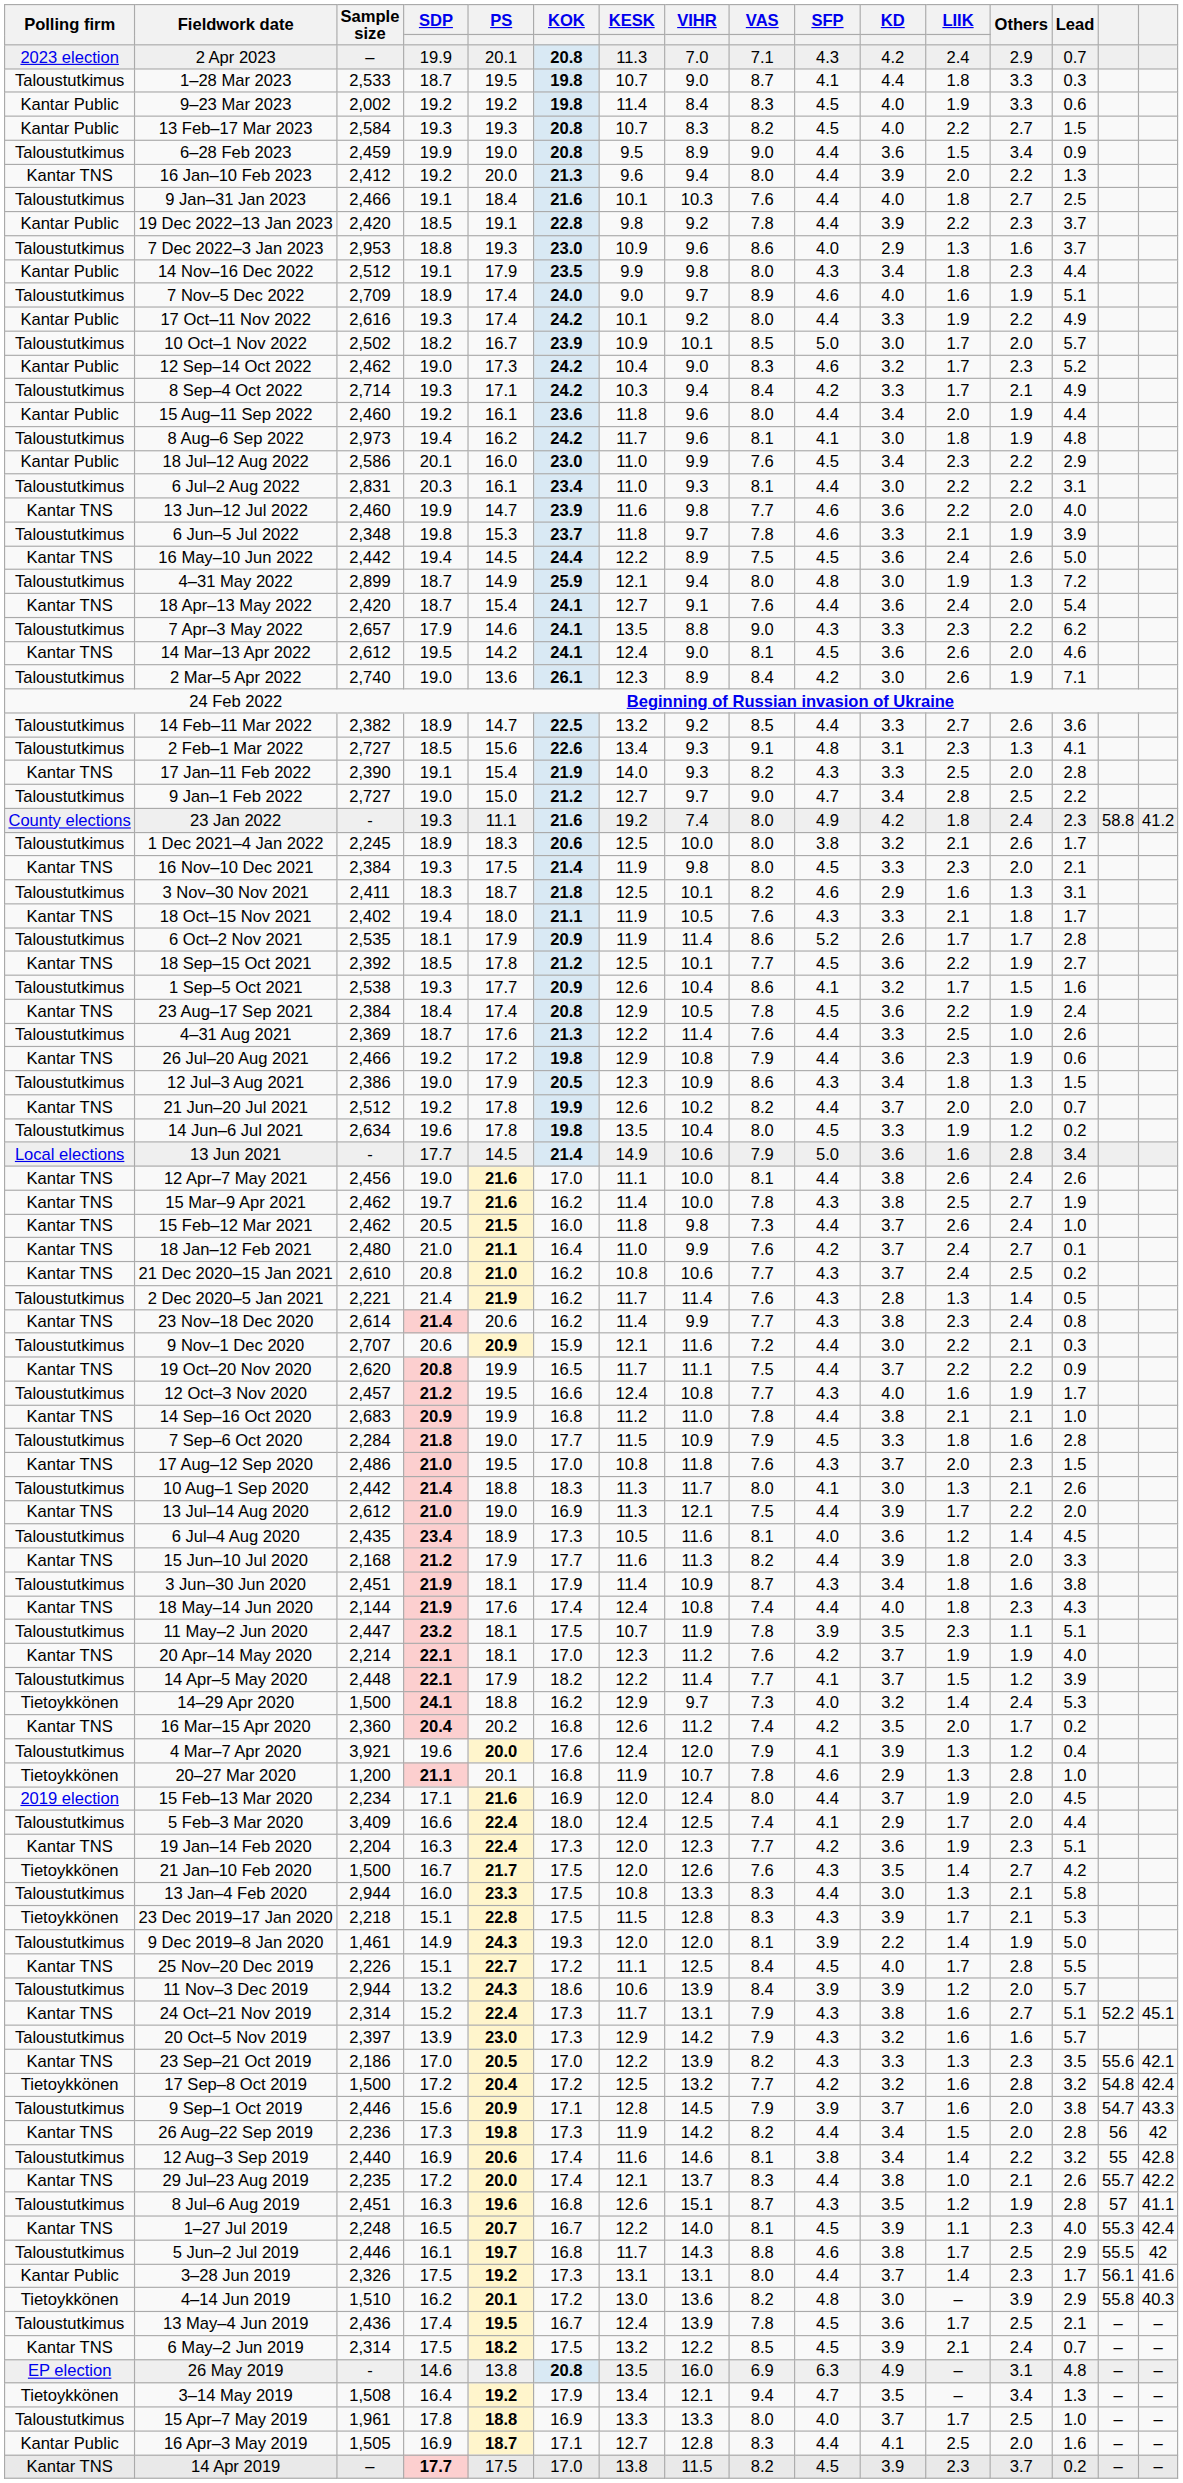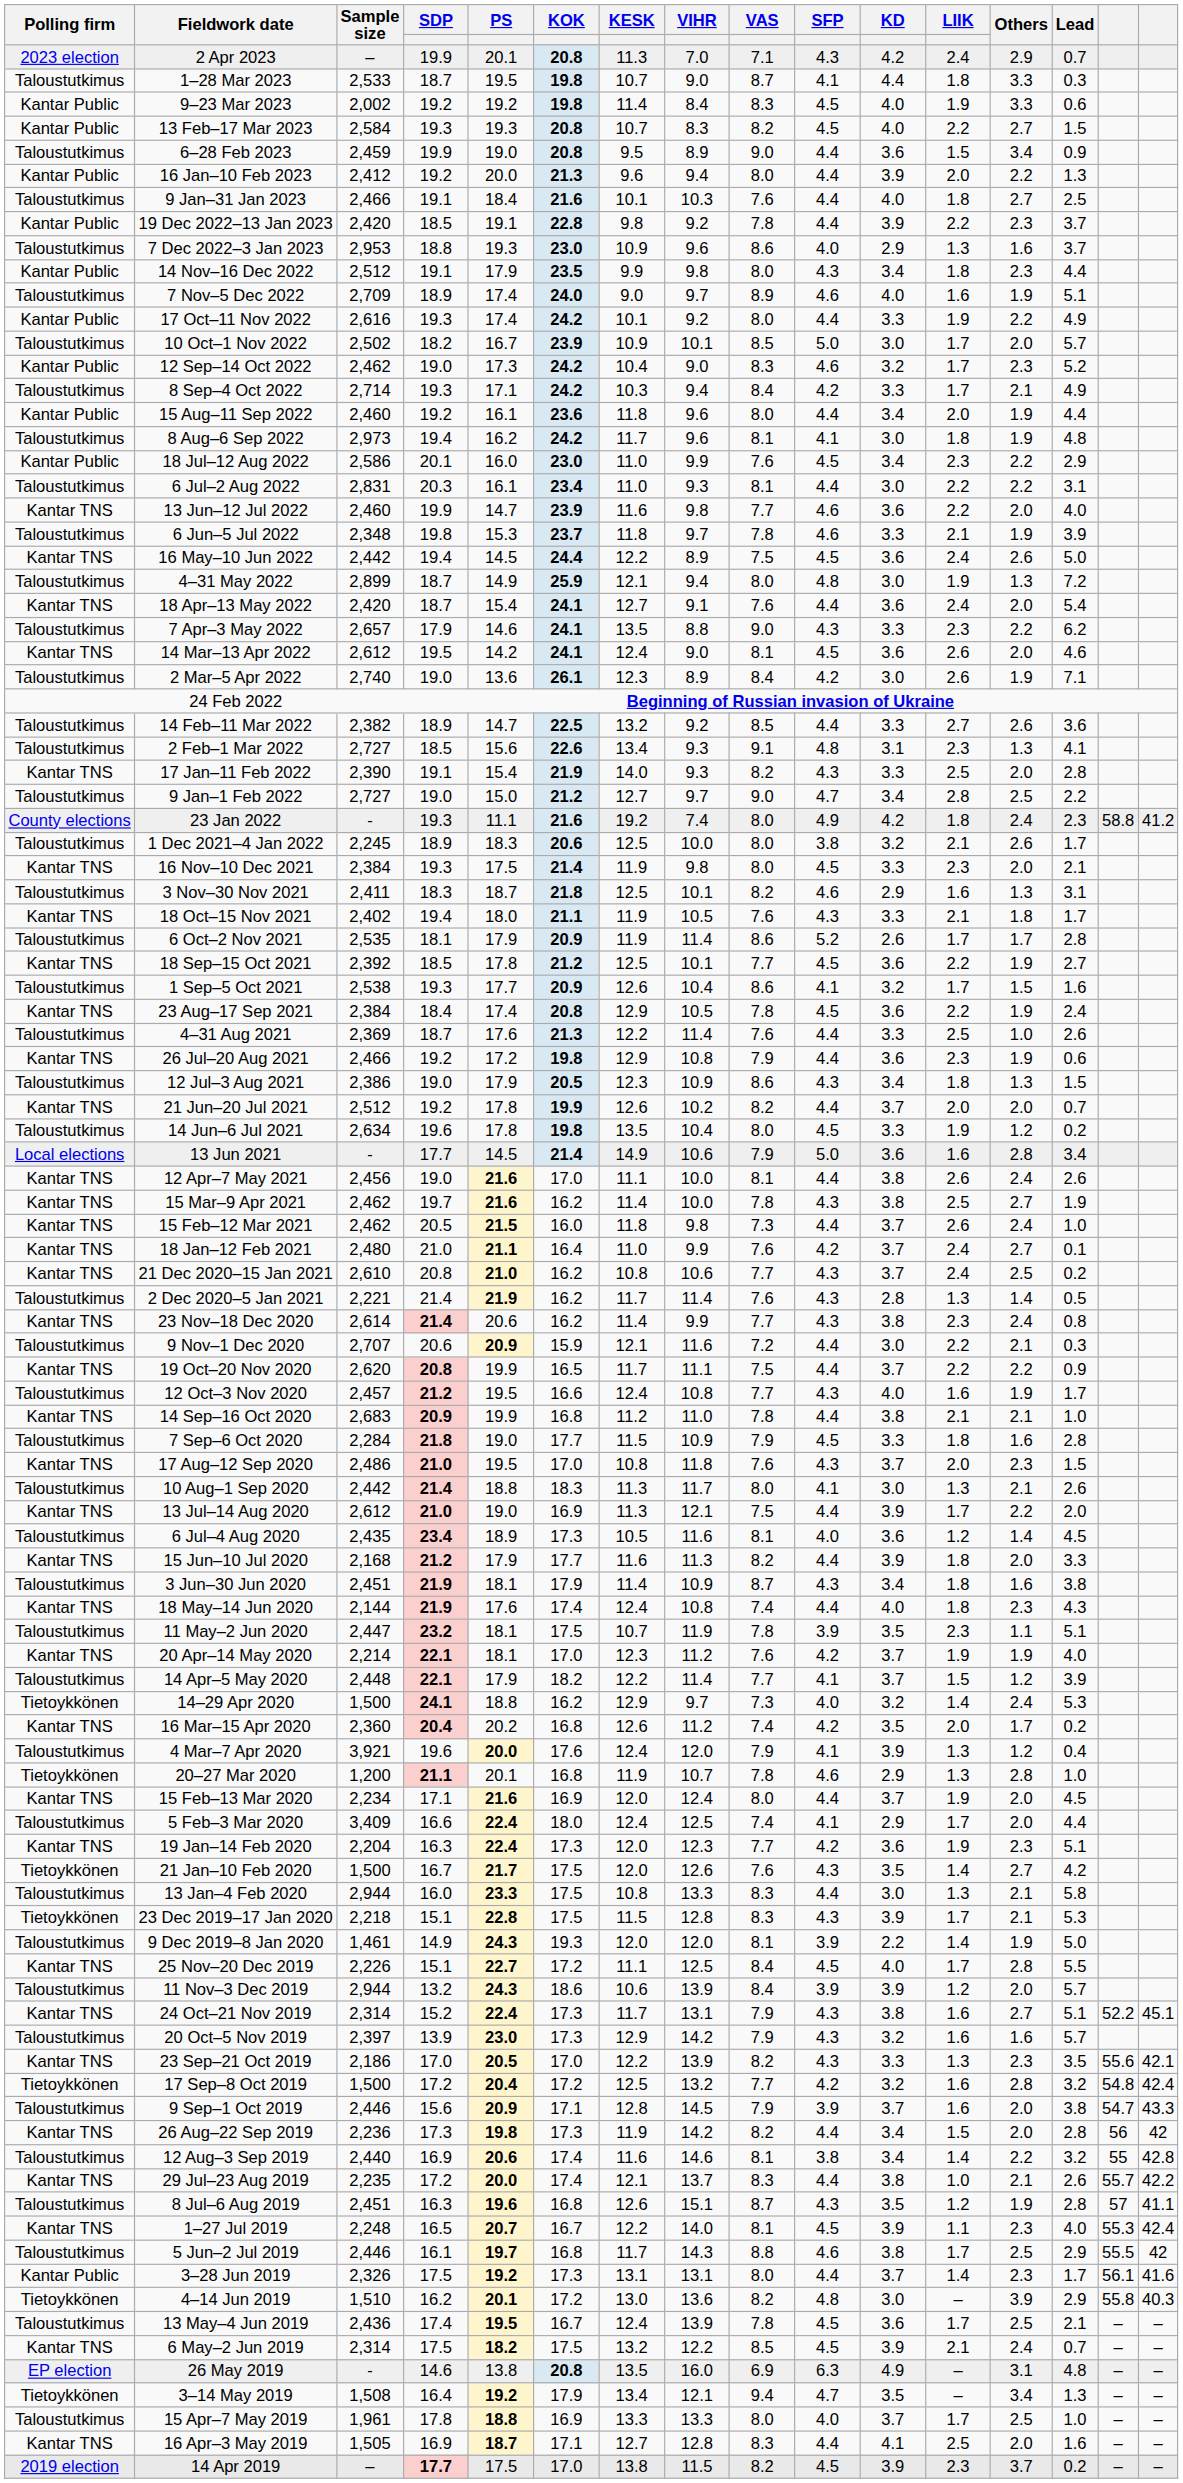(70, 176) Kantar TNS -> (70, 176) Kantar Public
(70, 1799) 2019 election -> (70, 1799) Kantar TNS
(70, 2443) Kantar Public -> (70, 2443) Kantar TNS
(70, 2467) Kantar TNS -> (70, 2467) 2019 election
